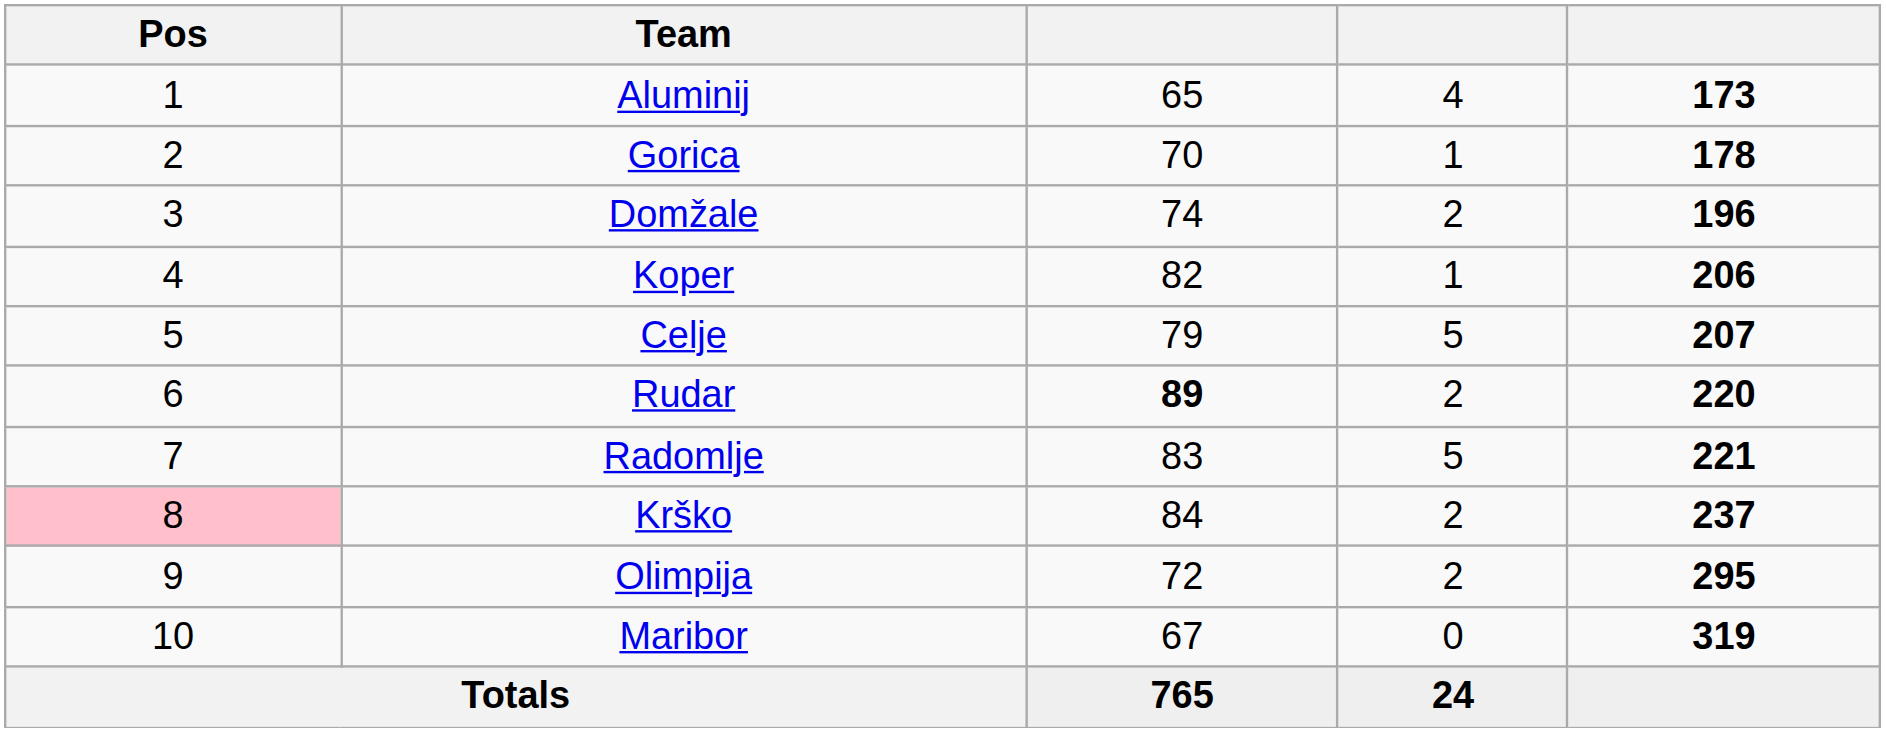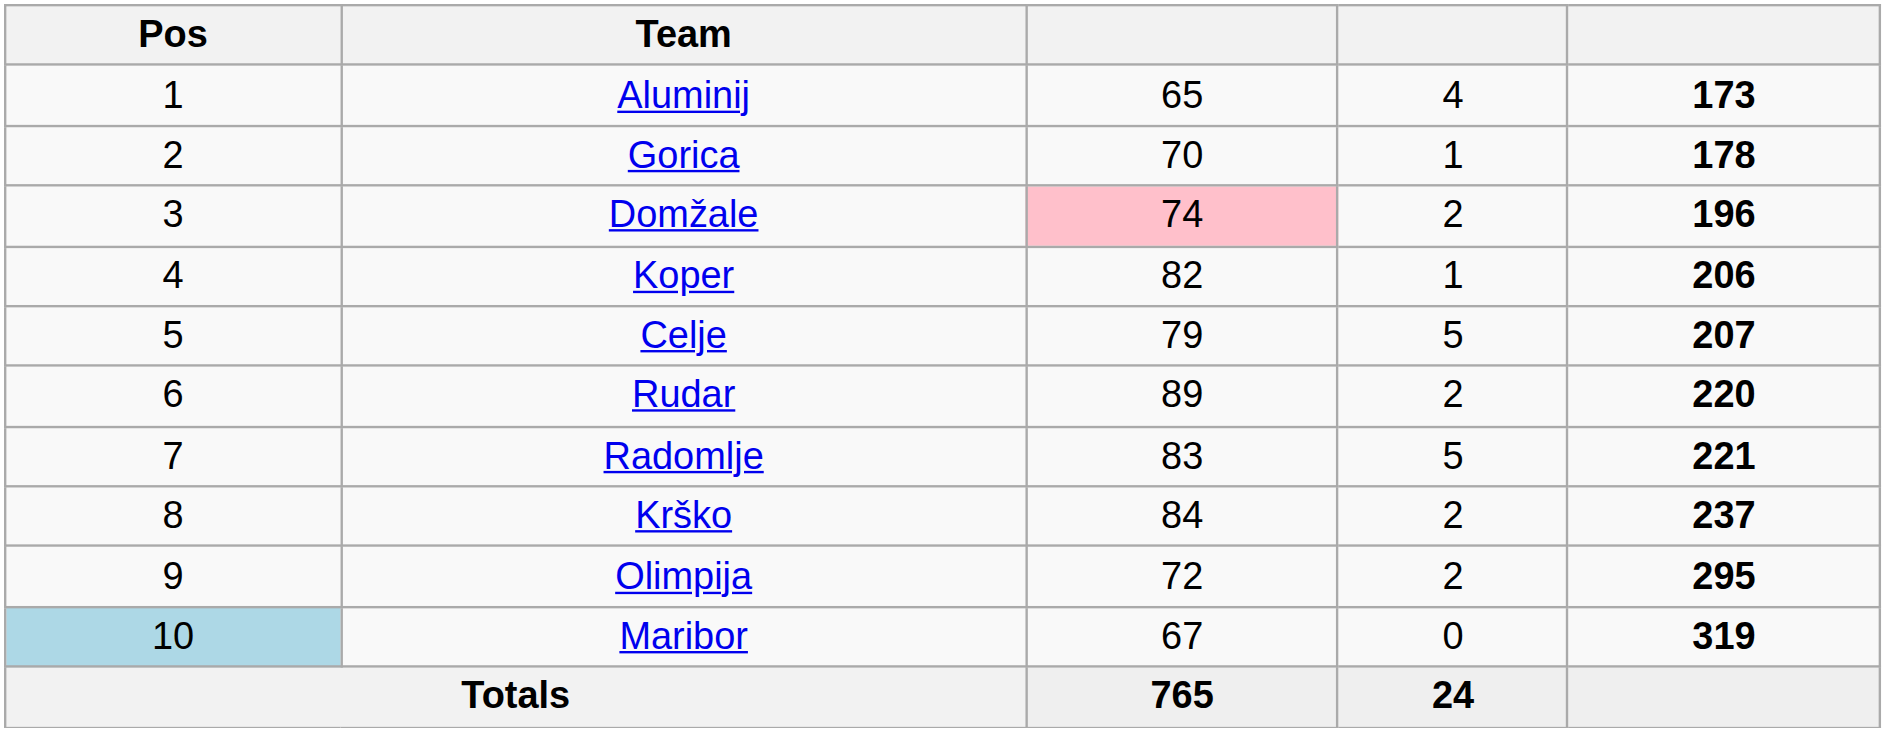(1182, 214) no background -> (1182, 214) pink background
(1182, 395) bold -> (1182, 395) normal
(173, 515) pink background -> (173, 515) no background
(173, 635) no background -> (173, 635) lightblue background
